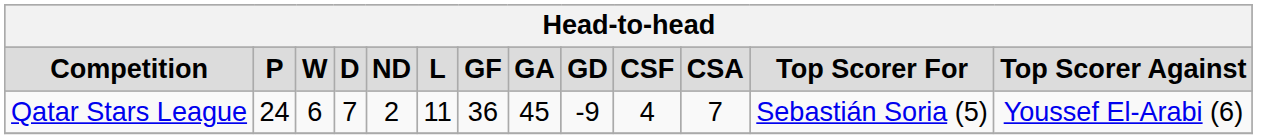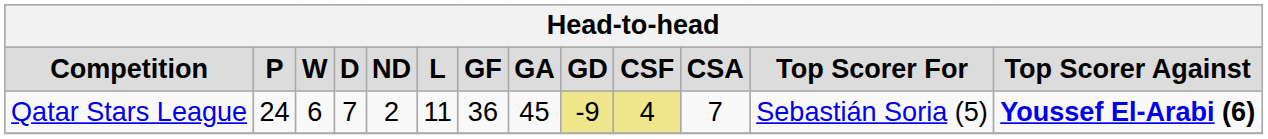(587, 111) no background -> (587, 111) khaki background
(647, 111) no background -> (647, 111) khaki background
(1123, 111) normal -> (1128, 111) bold
